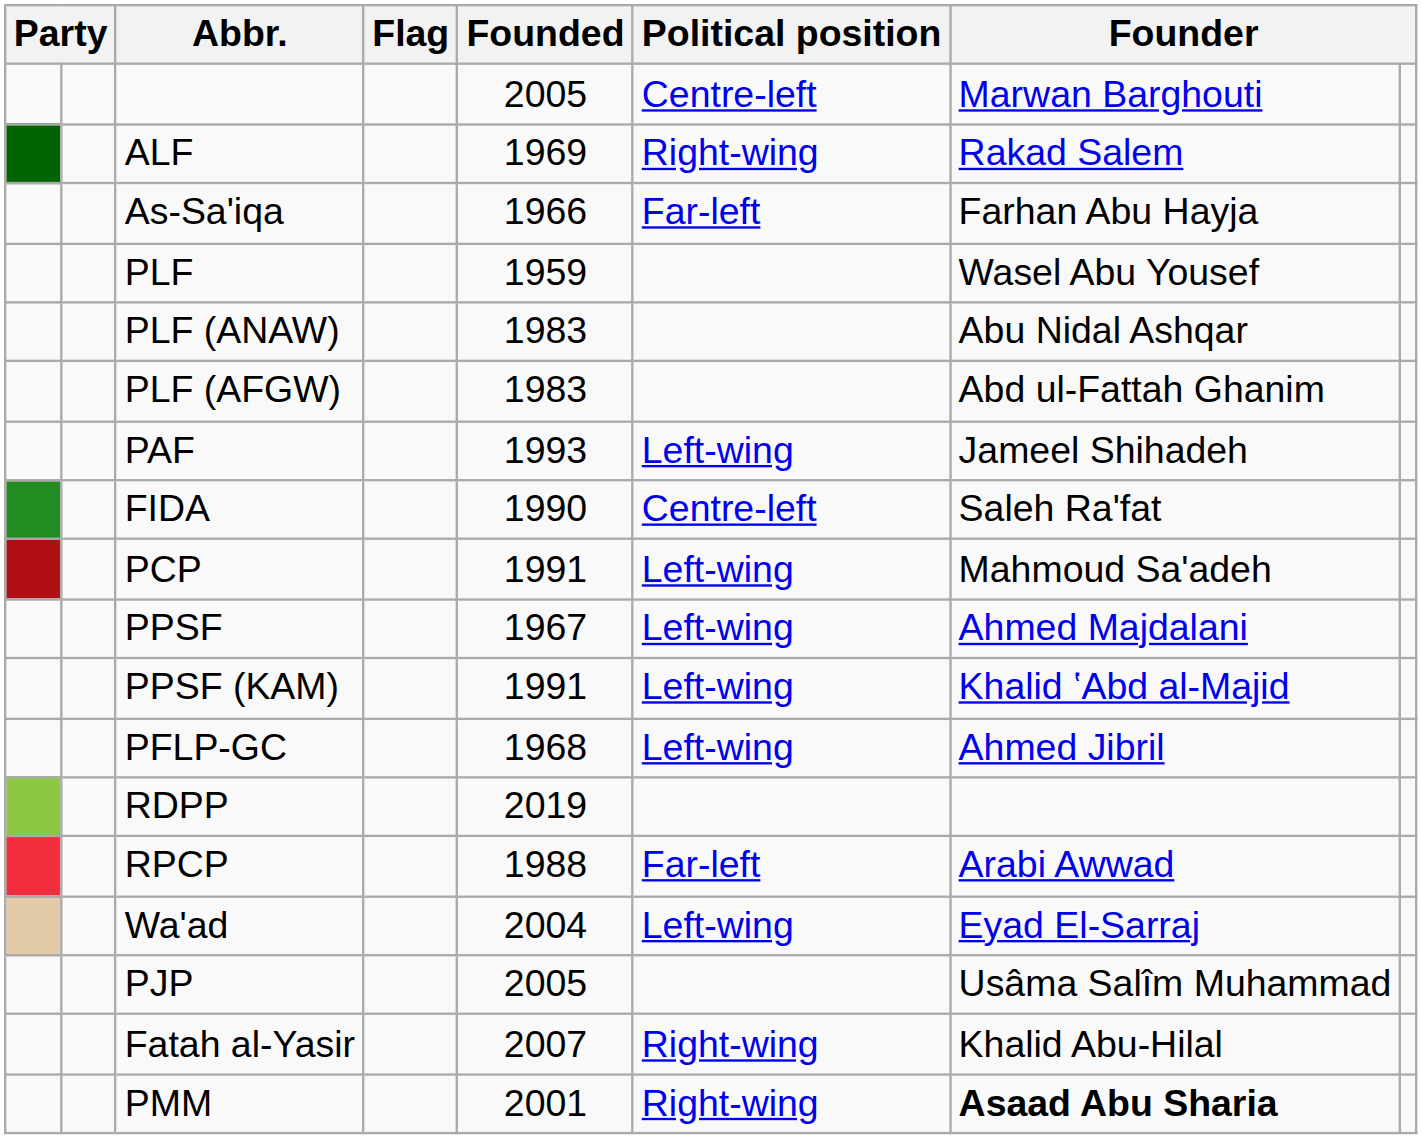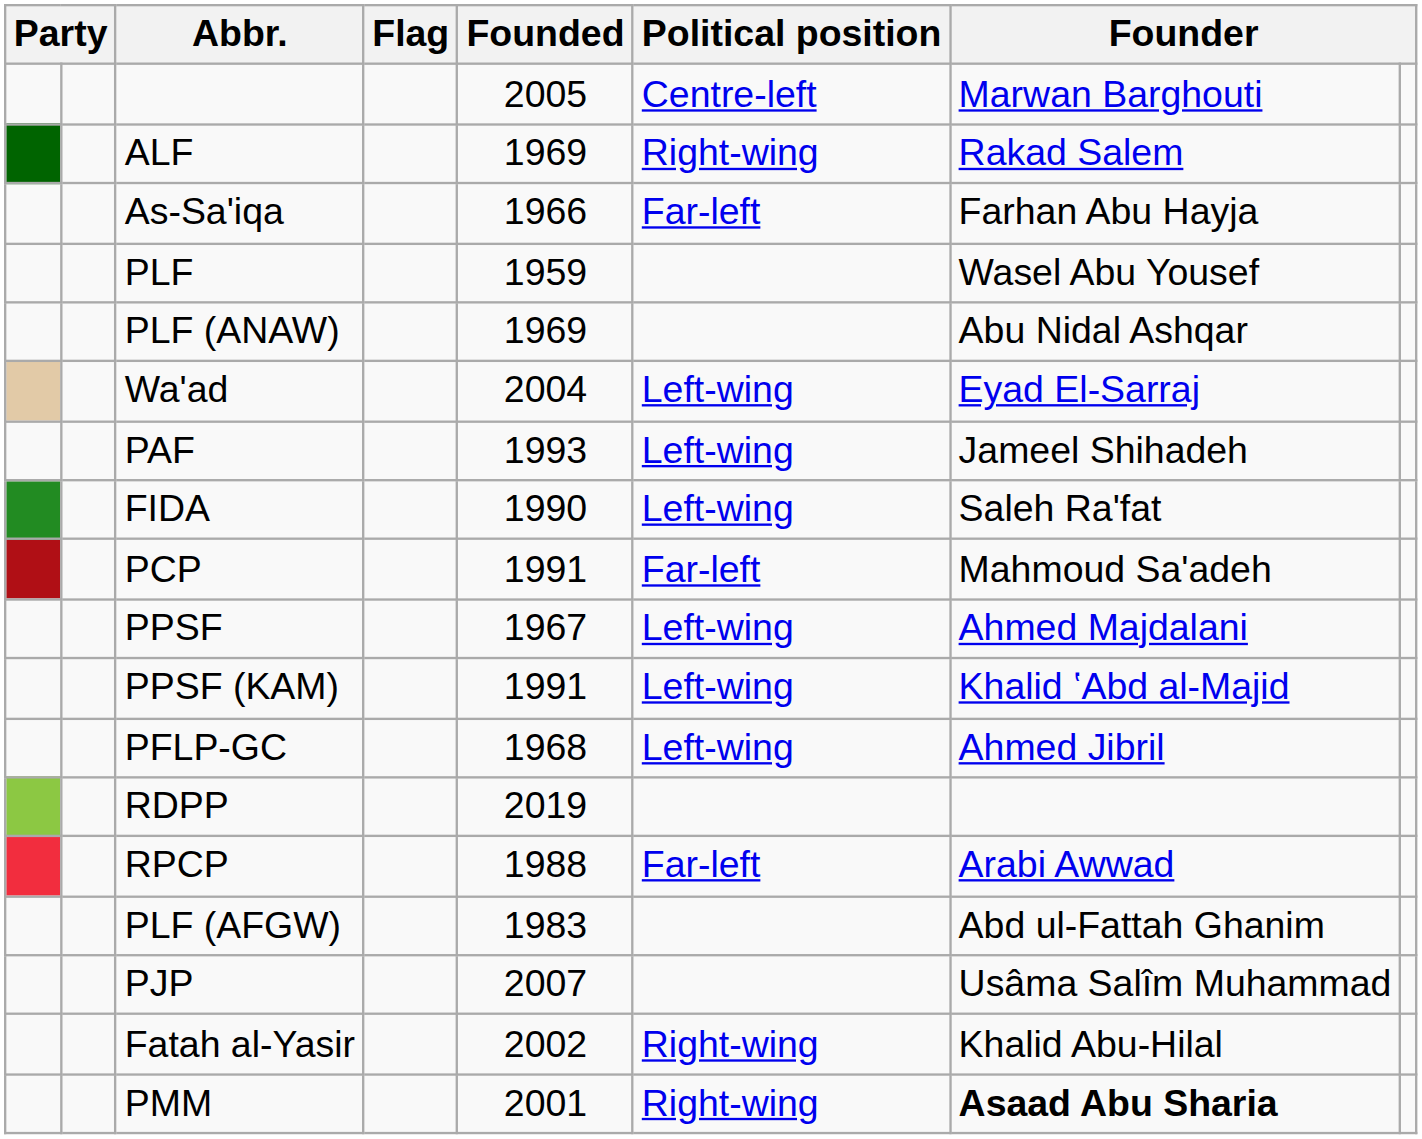(545, 331) 1983 -> (545, 331) 1969
rows swapped: (233, 390) <-> (177, 924)
(729, 509) Centre-left -> (718, 509) Left-wing
(718, 568) Left-wing -> (701, 568) Far-left
(545, 984) 2005 -> (545, 984) 2007
(545, 1043) 2007 -> (545, 1043) 2002
